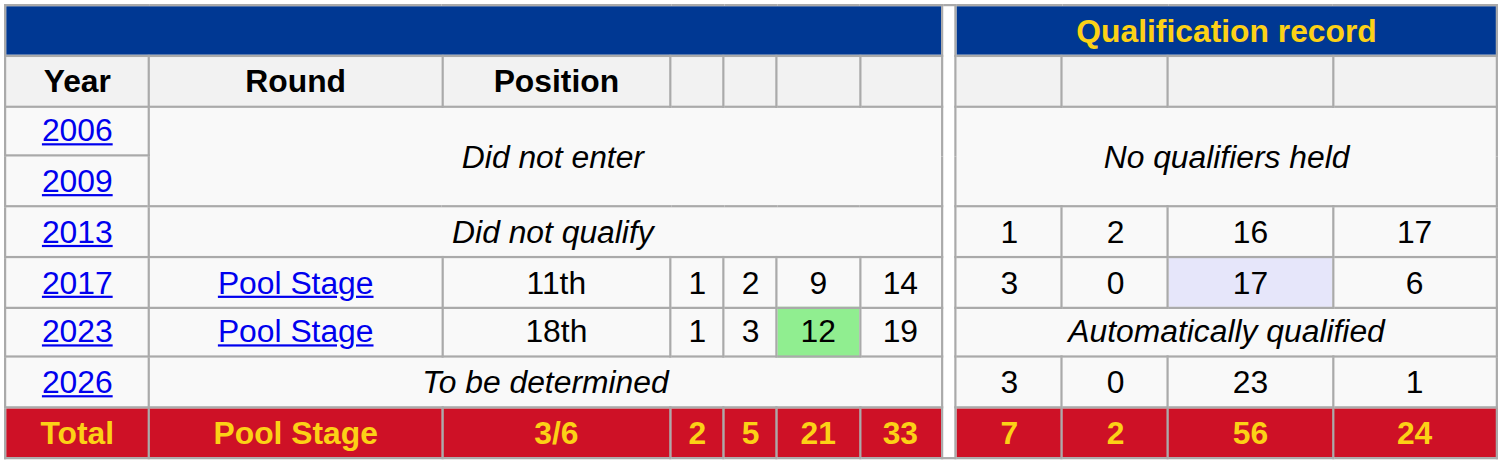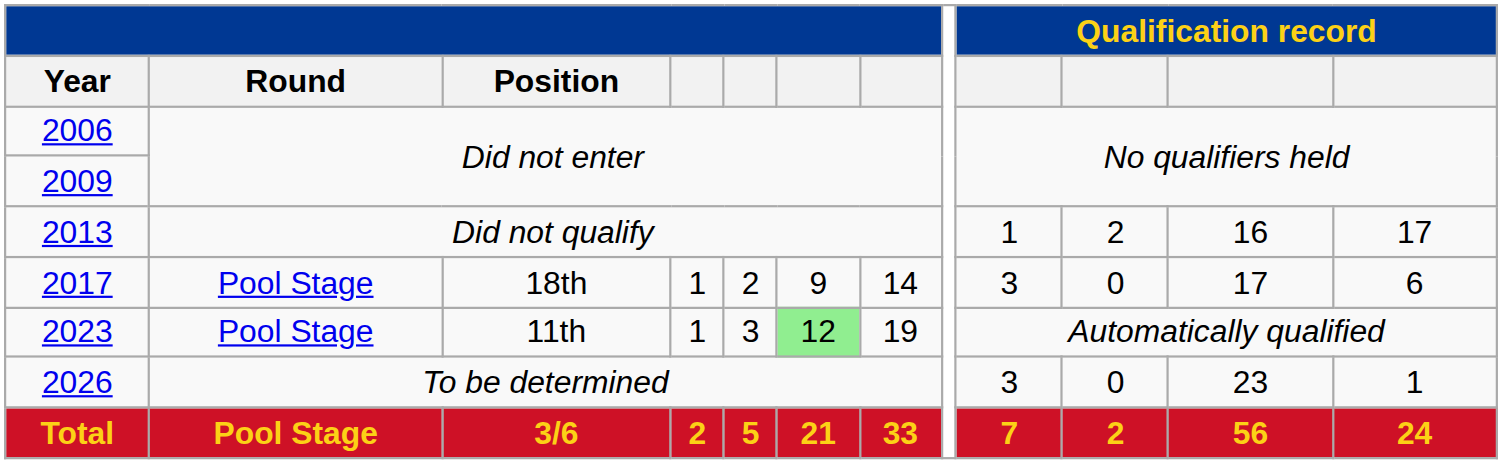(556, 282) 11th -> (556, 282) 18th
(1250, 282) lavender background -> (1250, 282) no background
(556, 332) 18th -> (556, 332) 11th
